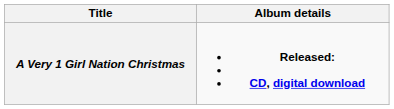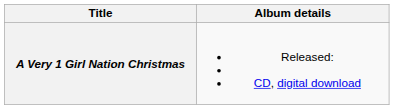(293, 70) bold -> (293, 70) normal
